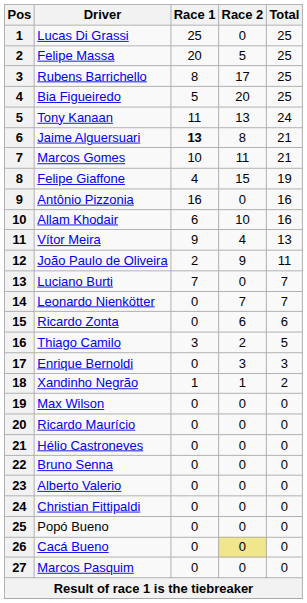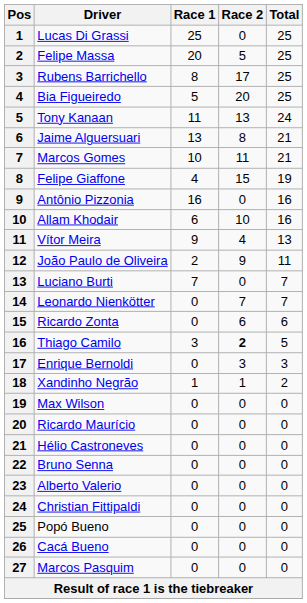(195, 138) bold -> (195, 138) normal
(242, 343) normal -> (242, 343) bold
(242, 547) khaki background -> (242, 547) no background
